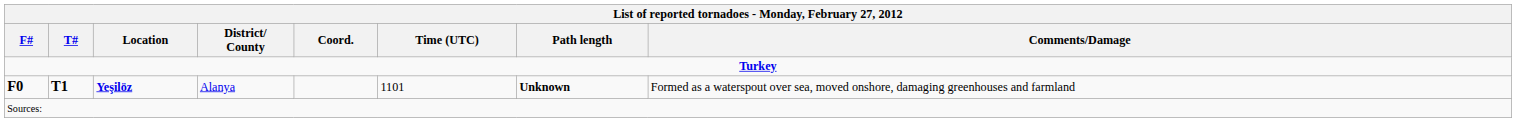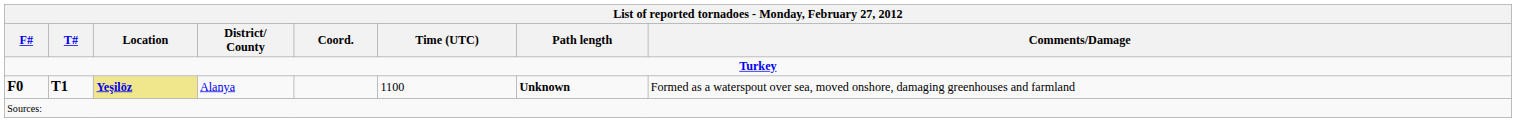(114, 87) no background -> (114, 87) khaki background
(392, 87) 1101 -> (392, 87) 1100
